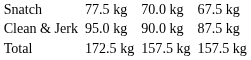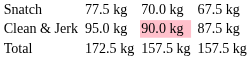(162, 28) no background -> (162, 28) pink background
